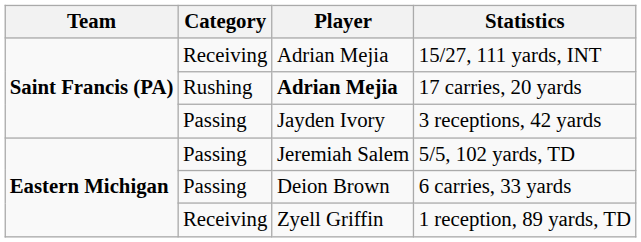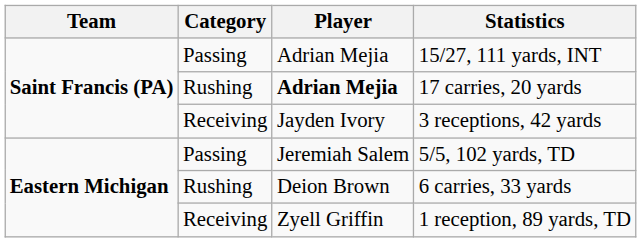(225, 54) Receiving -> (215, 54) Passing
(215, 120) Passing -> (225, 120) Receiving
(215, 186) Passing -> (218, 186) Rushing
